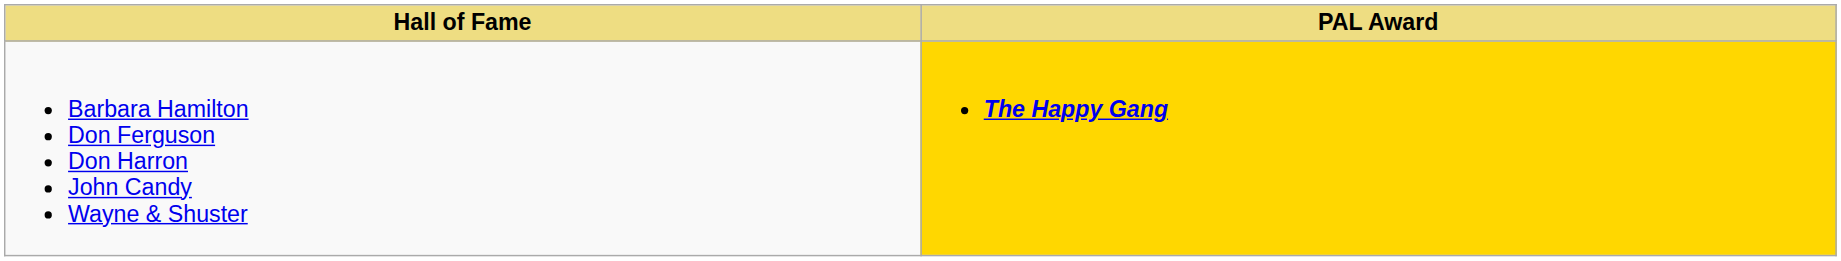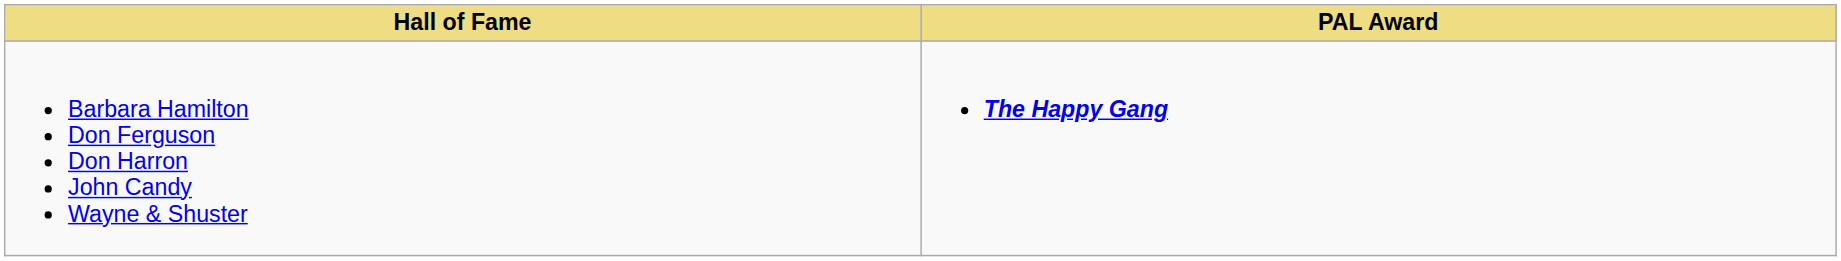(1378, 109) gold background -> (1378, 109) no background
